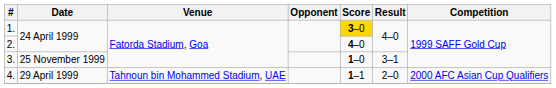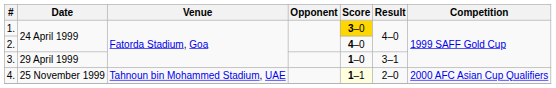(62, 60) 25 November 1999 -> (49, 60) 29 April 1999
(49, 76) 29 April 1999 -> (62, 76) 25 November 1999
(356, 76) no background -> (356, 76) lightyellow background
